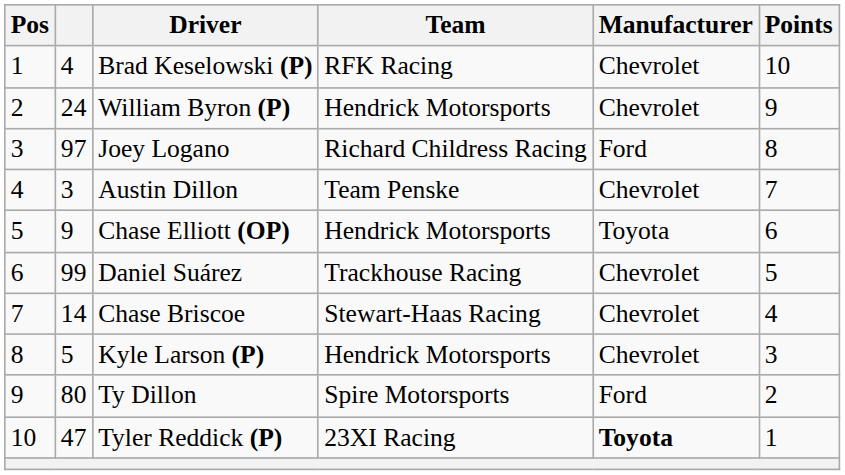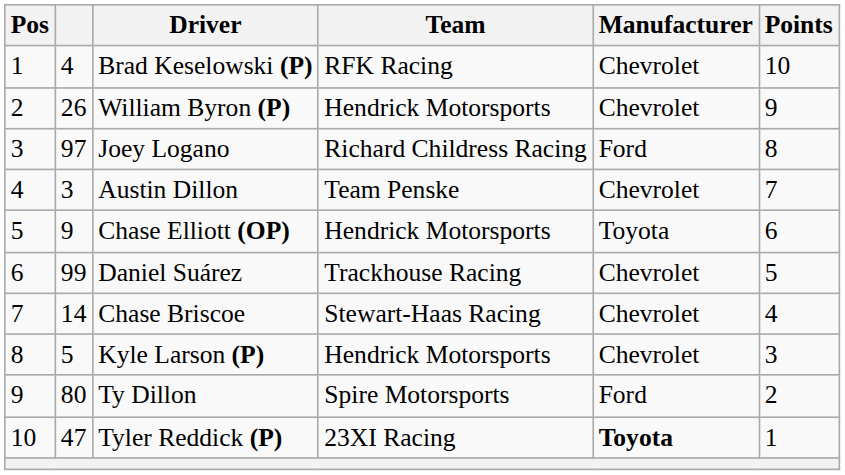(74, 107) 24 -> (74, 107) 26
